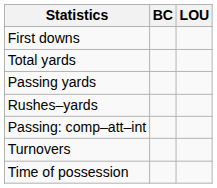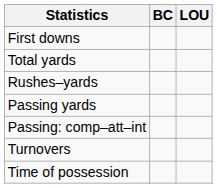rows swapped: (53, 105) <-> (52, 82)
